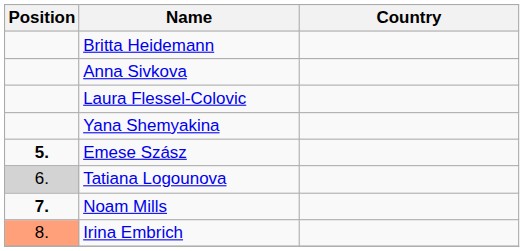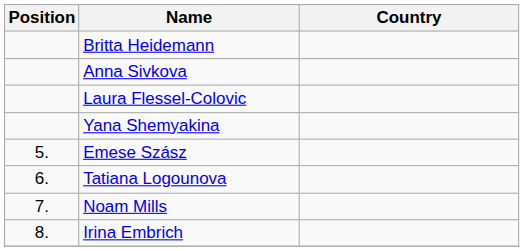(42, 152) bold -> (42, 152) normal
(42, 179) lightgrey background -> (42, 179) no background
(42, 206) bold -> (42, 206) normal
(42, 233) lightsalmon background -> (42, 233) no background
